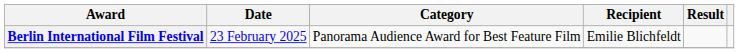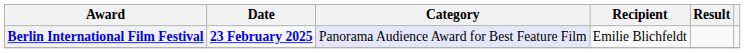(258, 36) normal -> (261, 36) bold
(447, 36) no background -> (453, 36) lavender background
